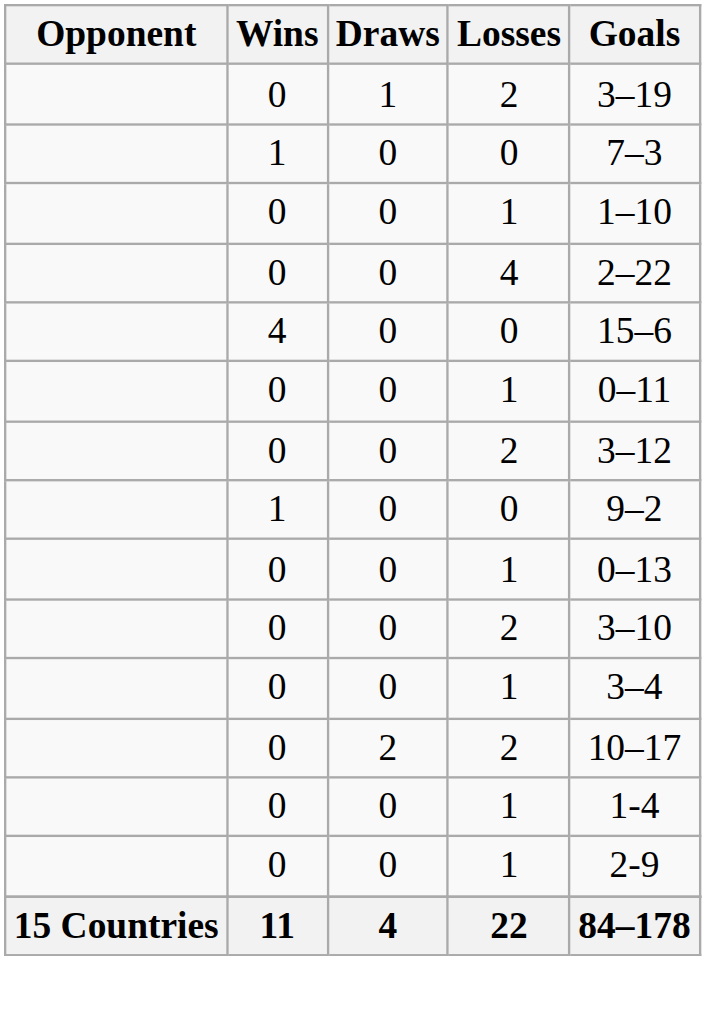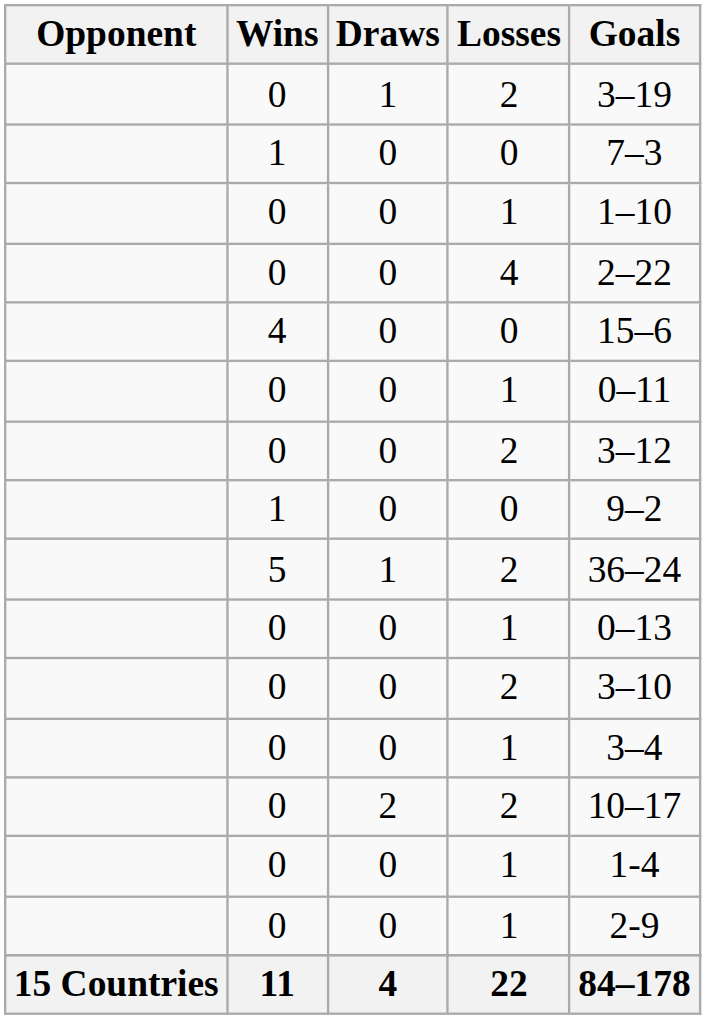+ row: (277, 568)
